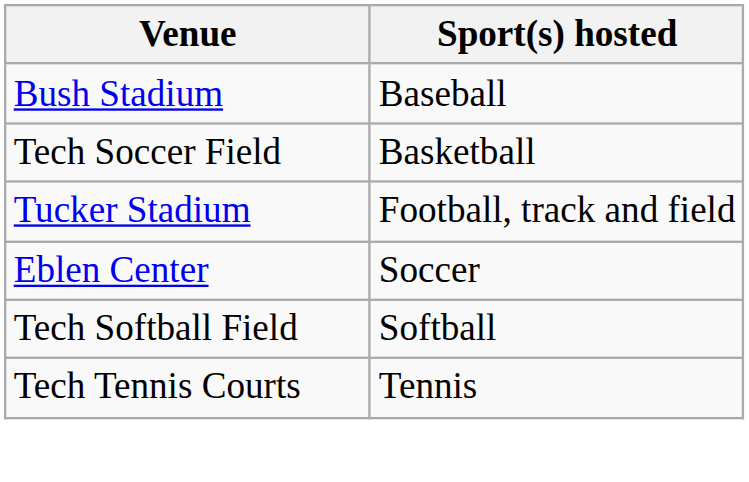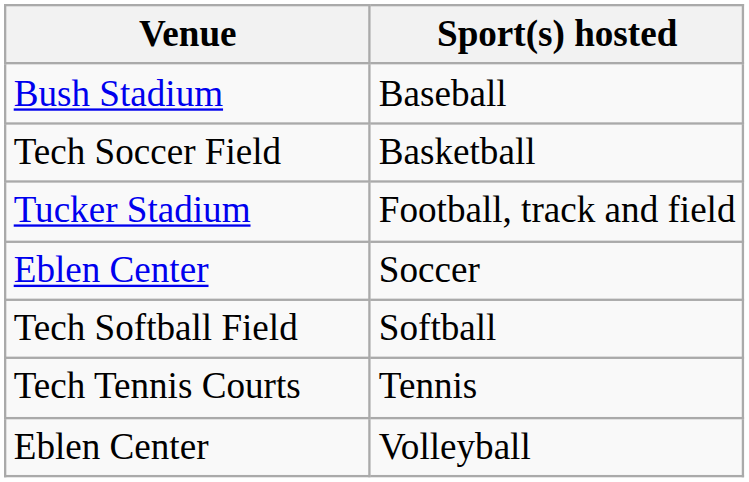+ row: (455, 446)
